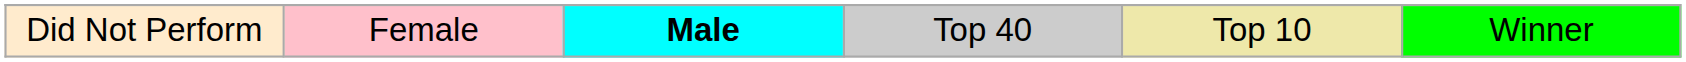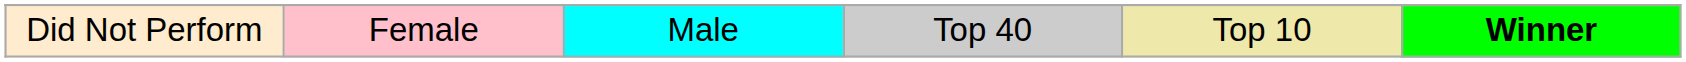(703, 30) bold -> (703, 30) normal
(1541, 30) normal -> (1541, 30) bold
